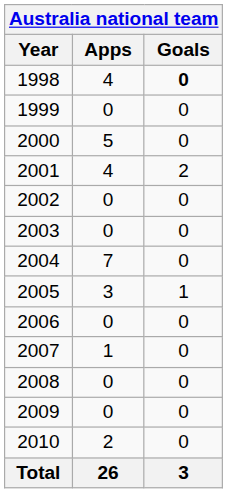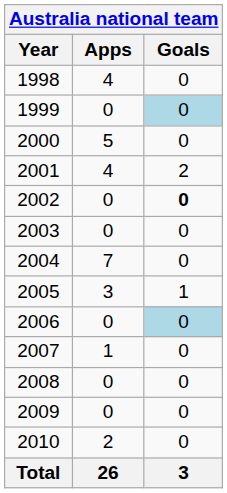(183, 79) bold -> (183, 79) normal
(183, 110) no background -> (183, 110) lightblue background
(183, 200) normal -> (183, 200) bold
(183, 321) no background -> (183, 321) lightblue background
